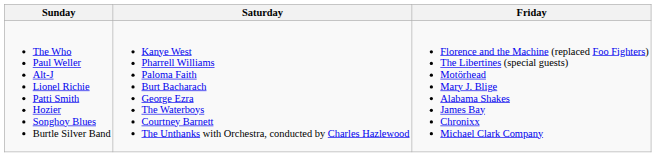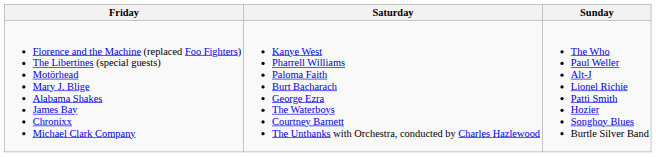columns swapped: (532, 12) <-> (59, 12)
